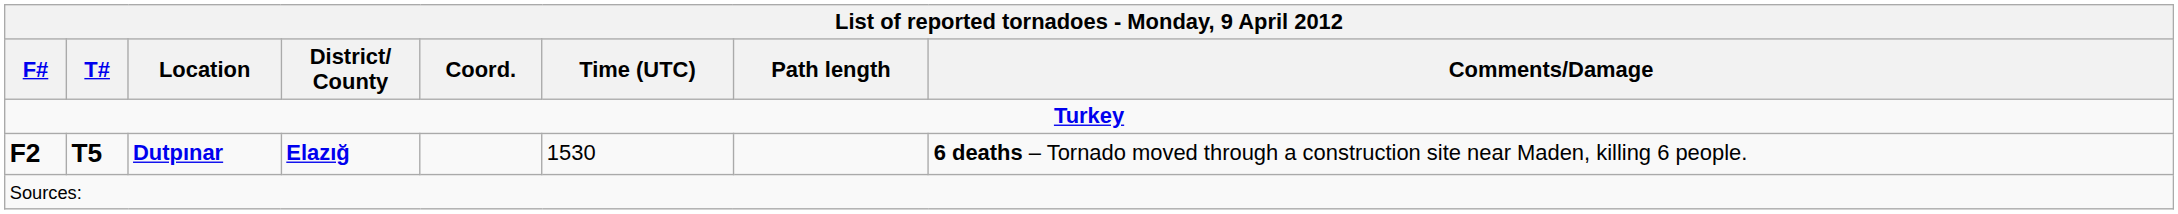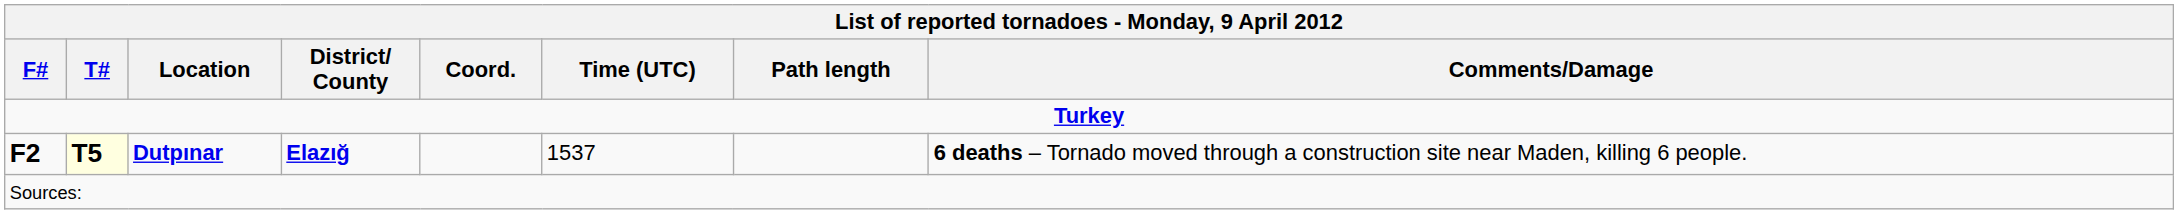(87, 153) no background -> (87, 153) lightyellow background
(571, 153) 1530 -> (571, 153) 1537
